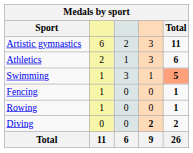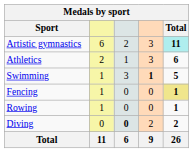(176, 44) no background -> (176, 44) paleturquoise background
(151, 76) normal -> (151, 76) bold
(176, 76) lightsalmon background -> (176, 76) no background
(176, 92) no background -> (176, 92) khaki background
(126, 124) normal -> (126, 124) bold
(151, 124) bold -> (151, 124) normal
